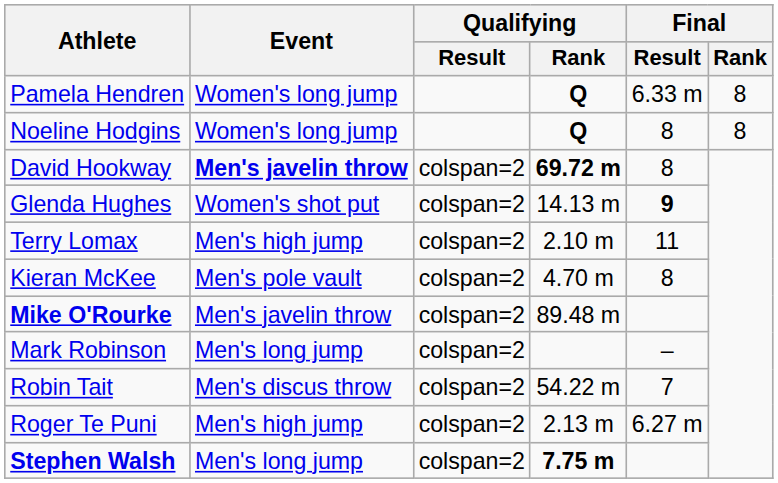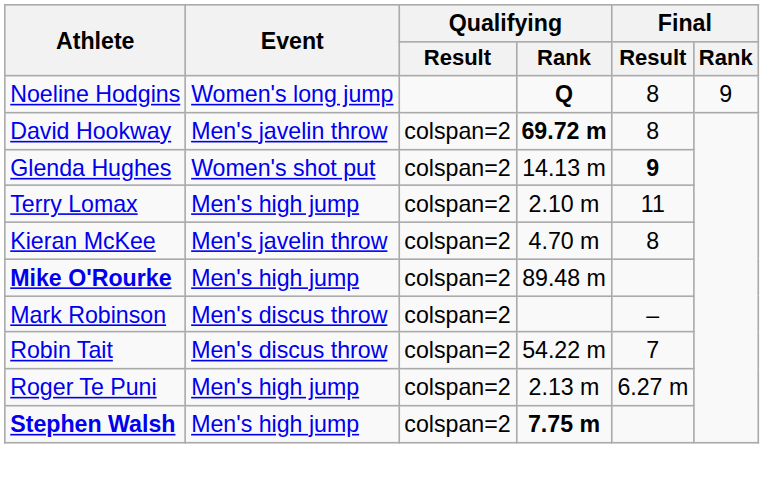- row: (97, 95)
(740, 131) 8 -> (726, 95) 9
(301, 168) bold -> (289, 131) normal
(278, 278) Men's pole vault -> (289, 241) Men's javelin throw
(293, 314) Men's javelin throw -> (275, 278) Men's high jump
(279, 351) Men's long jump -> (289, 314) Men's discus throw
(279, 461) Men's long jump -> (275, 424) Men's high jump
